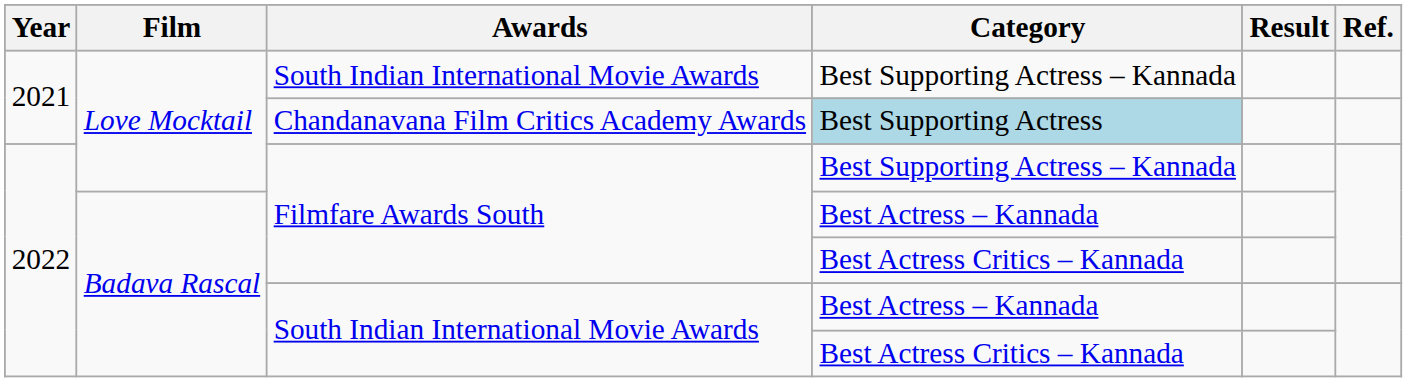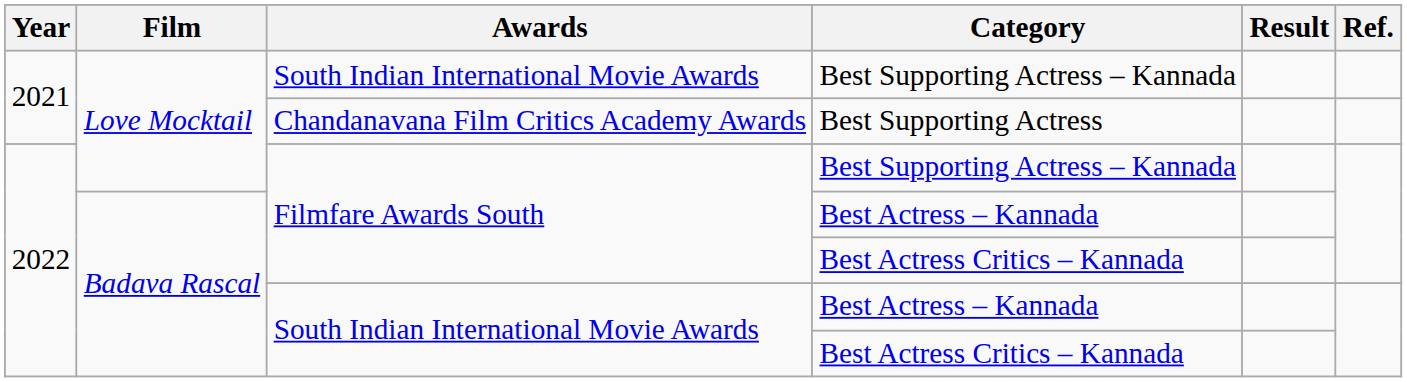(961, 120) lightblue background -> (961, 120) no background
